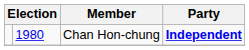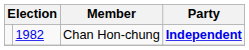(30, 34) 1980 -> (30, 34) 1982
